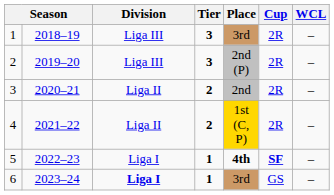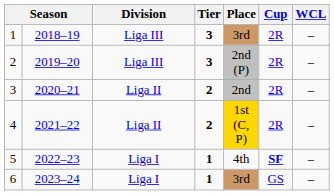(241, 159) bold -> (241, 159) normal
(144, 179) bold -> (144, 179) normal
